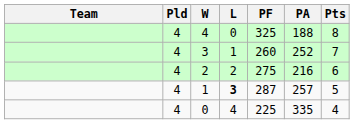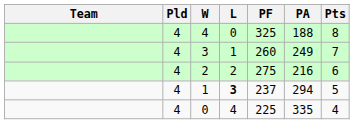(303, 52) 252 -> (303, 52) 249
(266, 90) 287 -> (266, 90) 237
(303, 90) 257 -> (303, 90) 294
